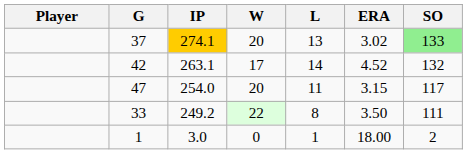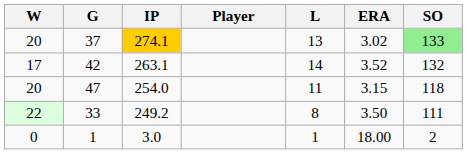columns swapped: (57, 16) <-> (256, 16)
(374, 64) 4.52 -> (374, 64) 3.52
(433, 88) 117 -> (433, 88) 118
